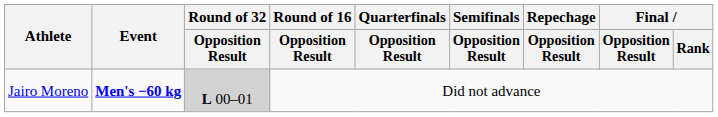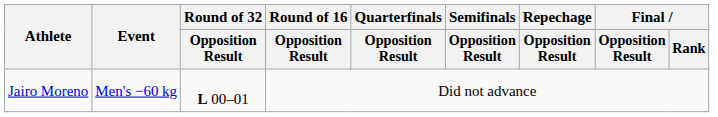(138, 90) bold -> (136, 90) normal
(227, 99) lightgrey background -> (223, 99) no background
